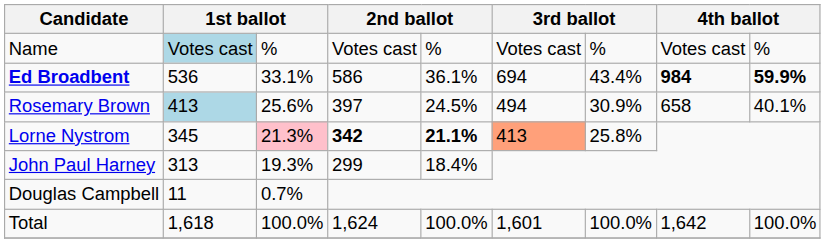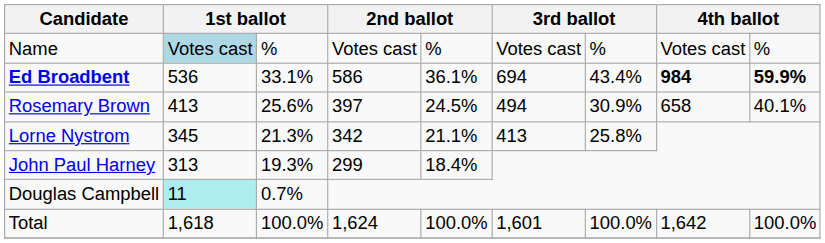(183, 106) lightblue background -> (183, 106) no background
(287, 135) pink background -> (287, 135) no background
(347, 135) bold -> (347, 135) normal
(451, 135) bold -> (451, 135) normal
(512, 135) lightsalmon background -> (512, 135) no background
(177, 194) no background -> (177, 194) paleturquoise background
